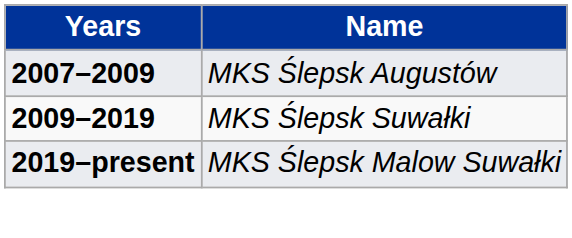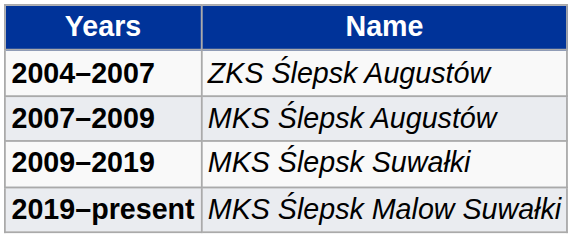+ row: (349, 72)
